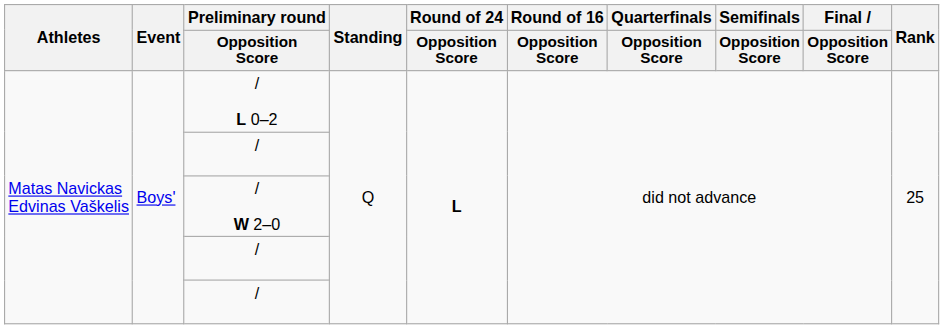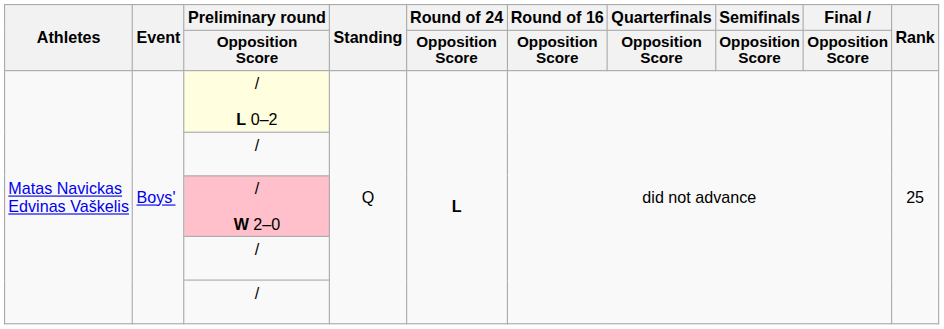(257, 102) no background -> (257, 102) lightyellow background
(257, 207) no background -> (257, 207) pink background
